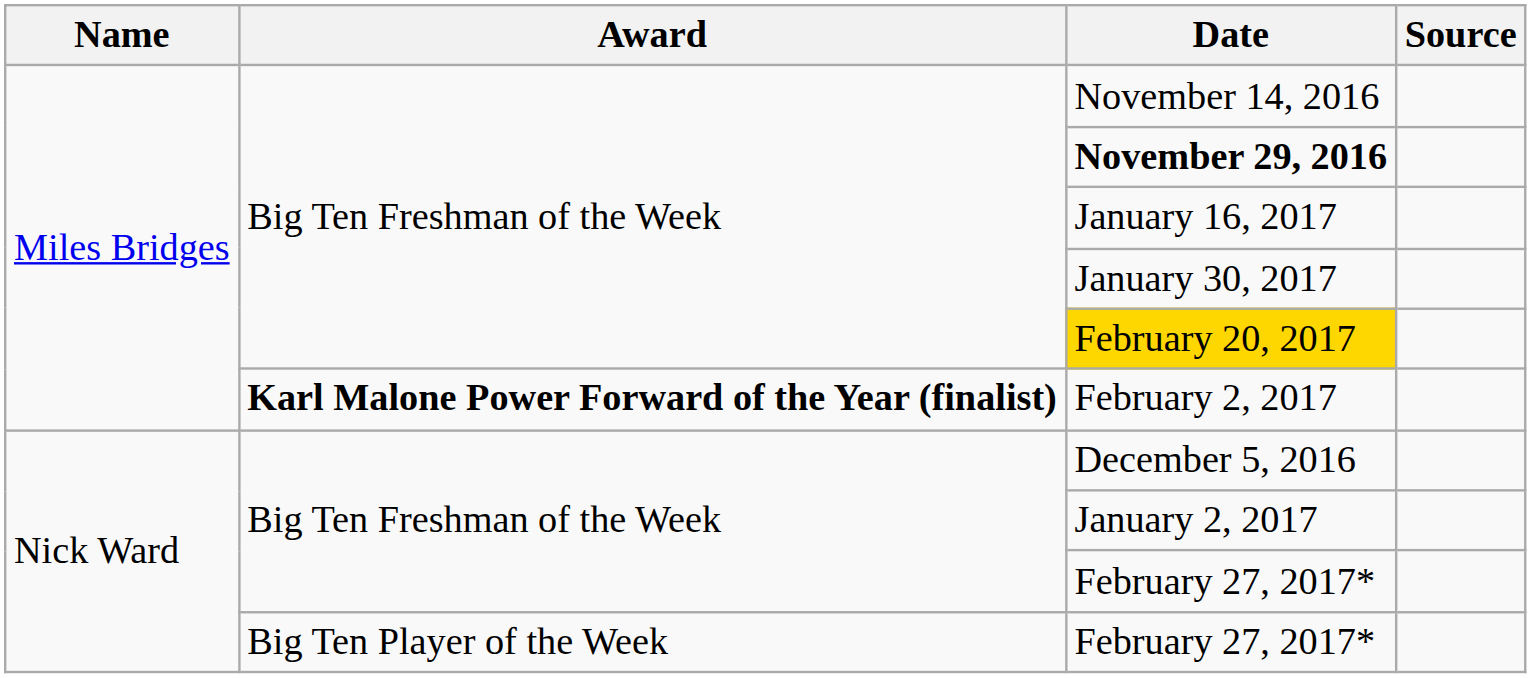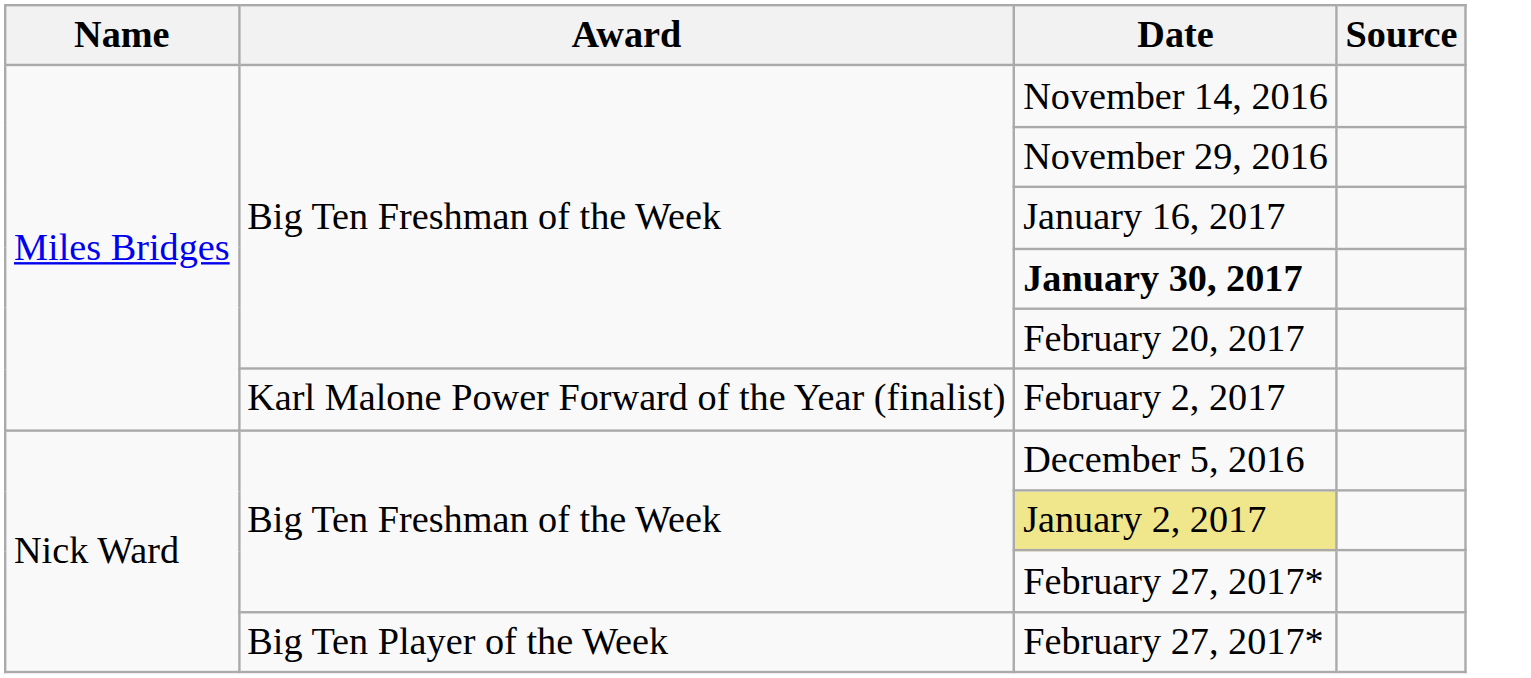(1231, 156) bold -> (1176, 156) normal
(1206, 277) normal -> (1163, 277) bold
(1215, 338) gold background -> (1164, 338) no background
(652, 398) bold -> (626, 398) normal
(1196, 519) no background -> (1145, 519) khaki background
